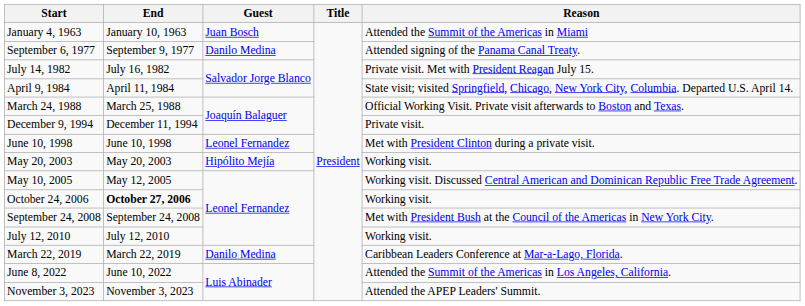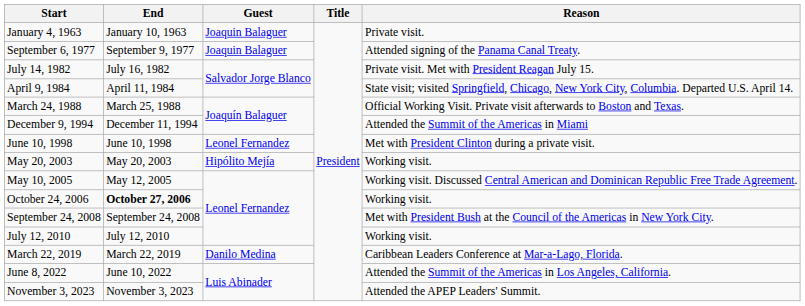(232, 32) Juan Bosch -> (246, 32) Joaquin Balaguer
(477, 32) Attended the Summit of the Americas in Miami -> (395, 32) Private visit.
(241, 50) Danilo Medina -> (246, 50) Joaquin Balaguer
(395, 124) Private visit. -> (477, 124) Attended the Summit of the Americas in Miami
